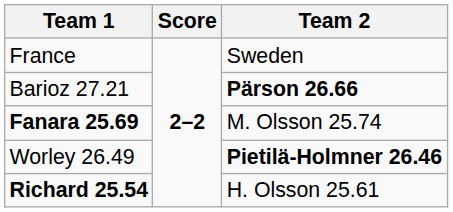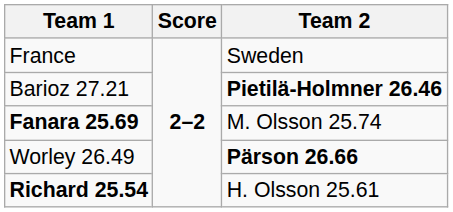(292, 88) Pärson 26.66 -> (334, 88) Pietilä-Holmner 26.46
(334, 156) Pietilä-Holmner 26.46 -> (292, 156) Pärson 26.66
